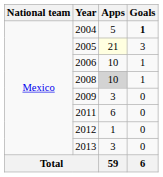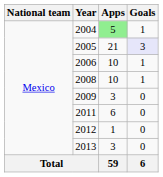(113, 29) no background -> (113, 29) lightgreen background
(143, 29) bold -> (143, 29) normal
(113, 46) lightyellow background -> (113, 46) no background
(143, 46) no background -> (143, 46) lavender background
(113, 79) lightgrey background -> (113, 79) no background
